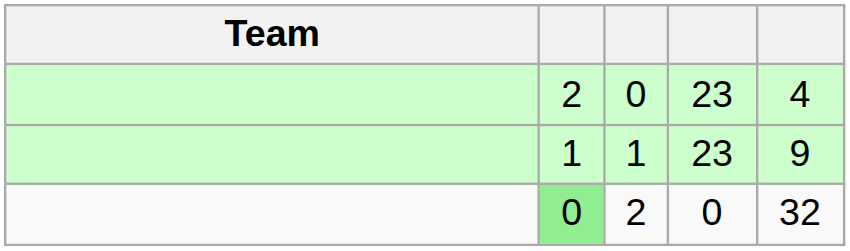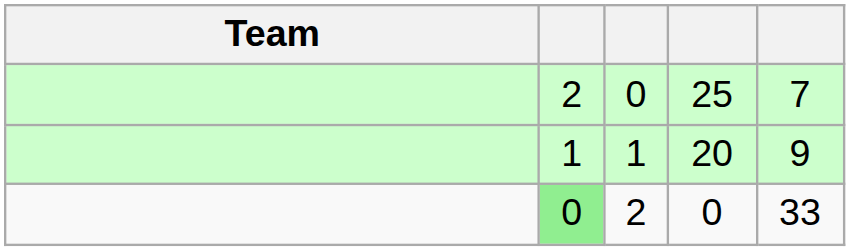(712, 93) 23 -> (712, 93) 25
(800, 93) 4 -> (800, 93) 7
(712, 153) 23 -> (712, 153) 20
(800, 213) 32 -> (800, 213) 33
